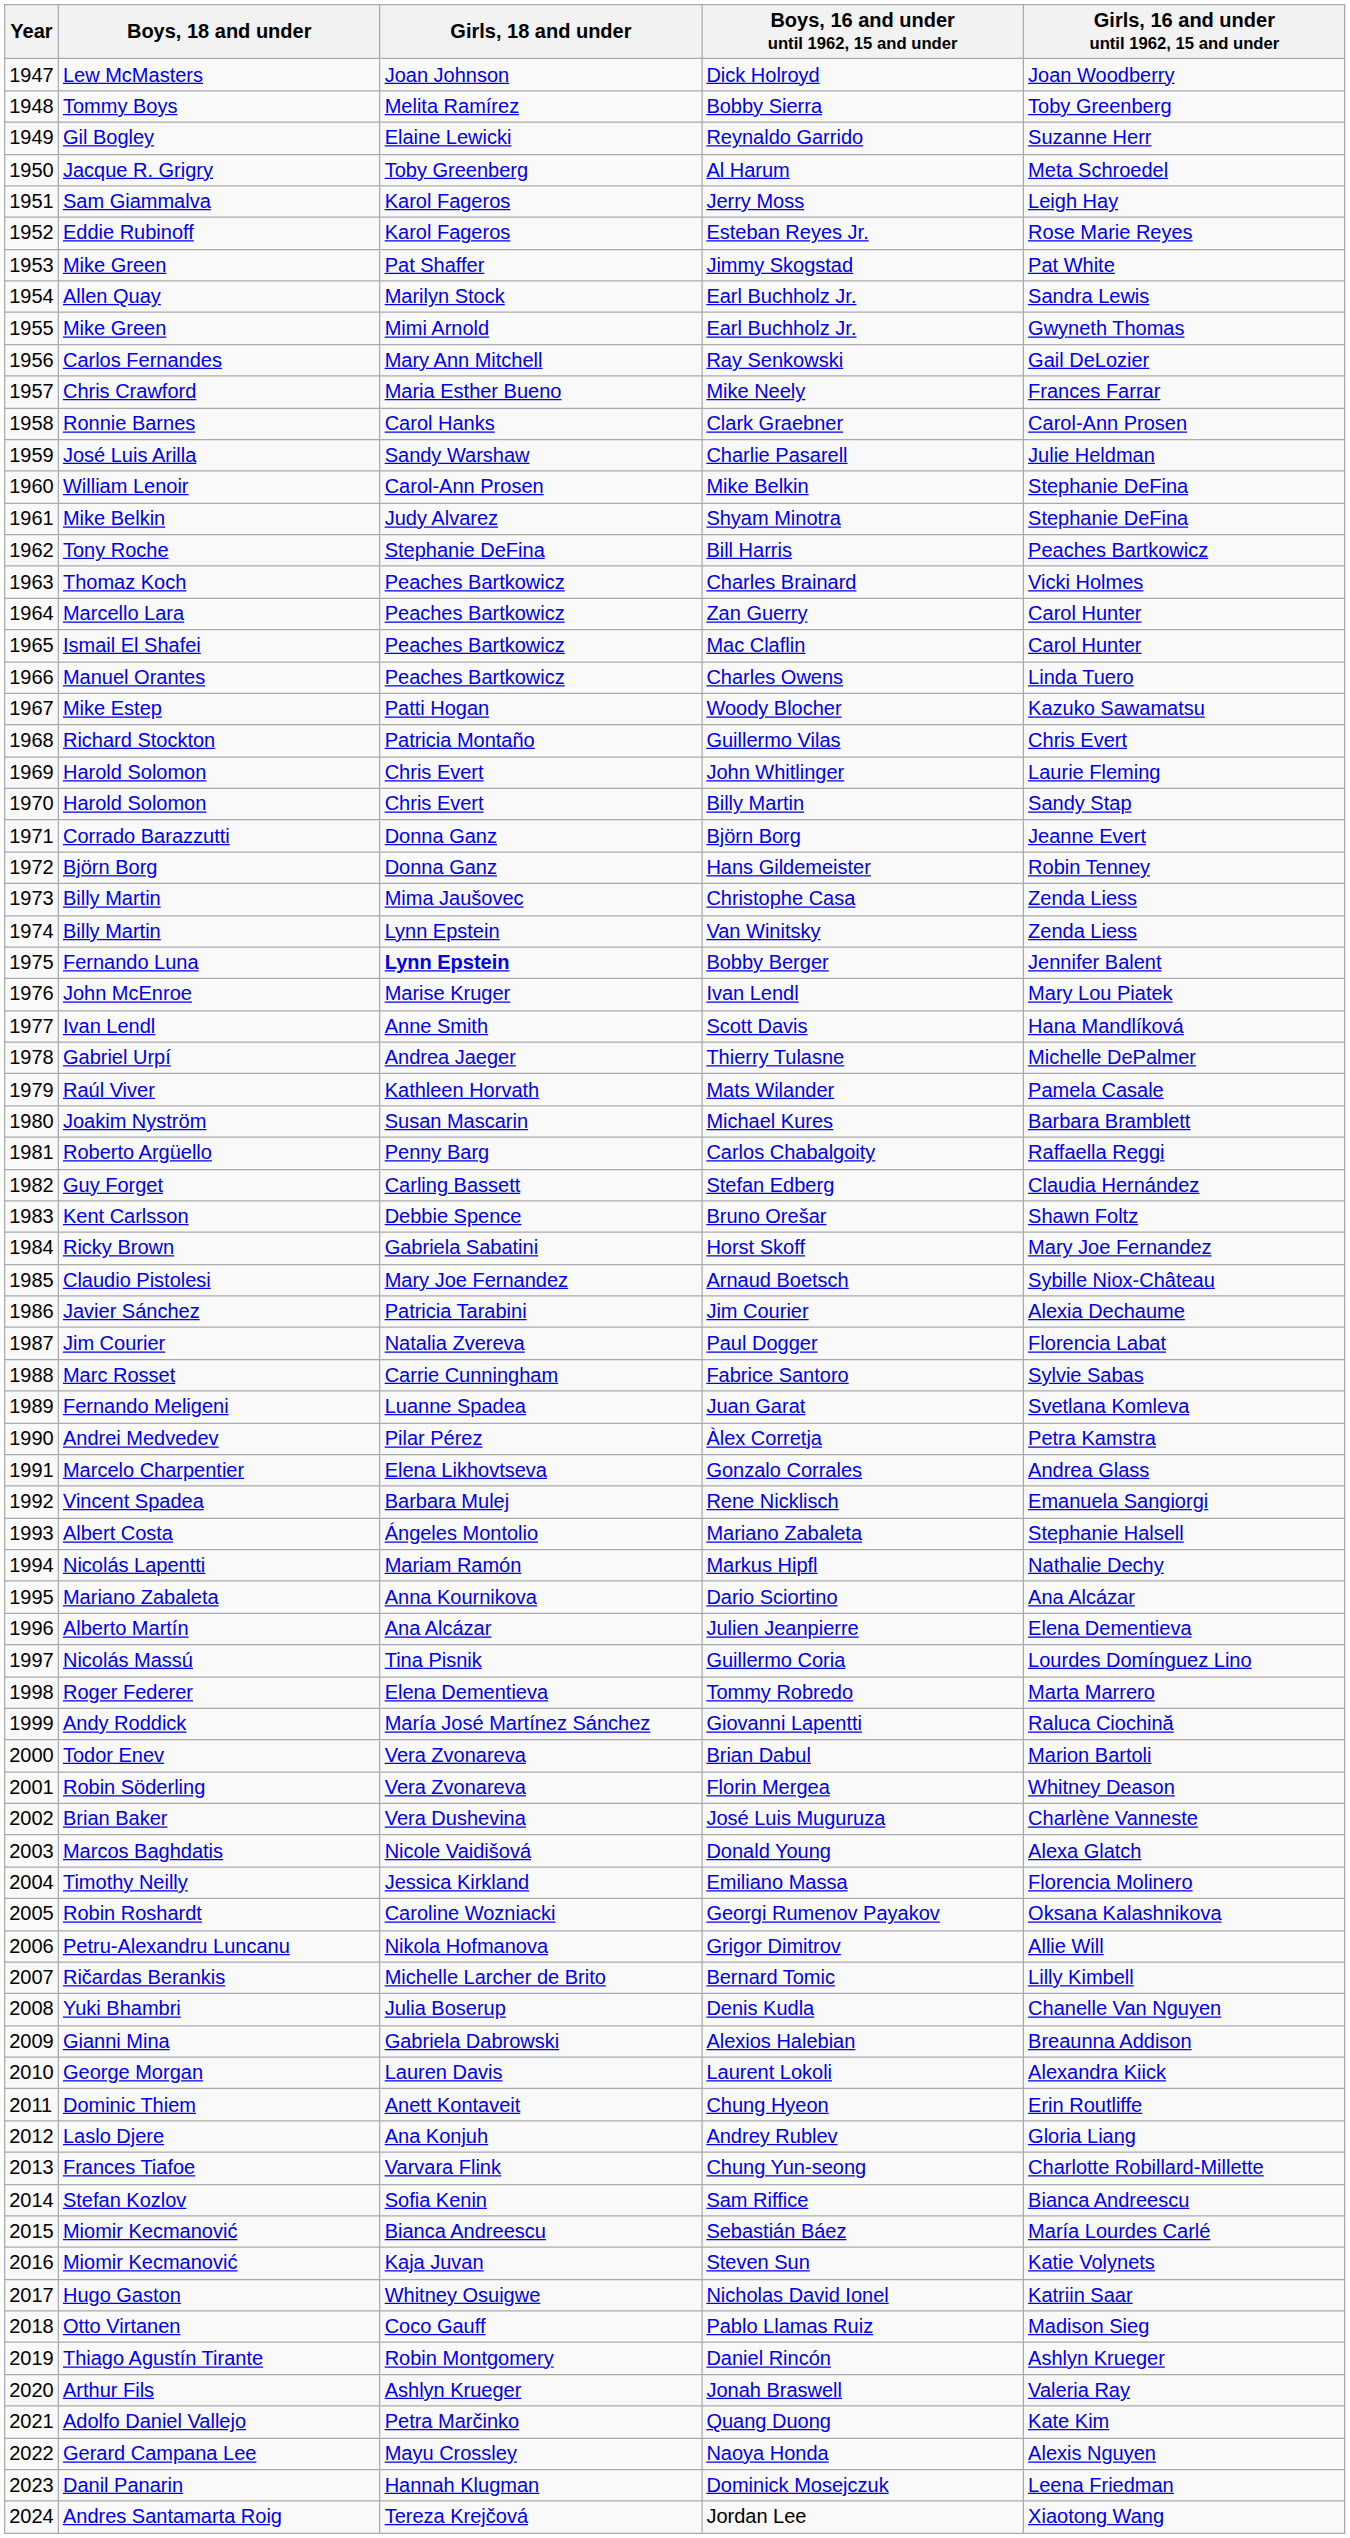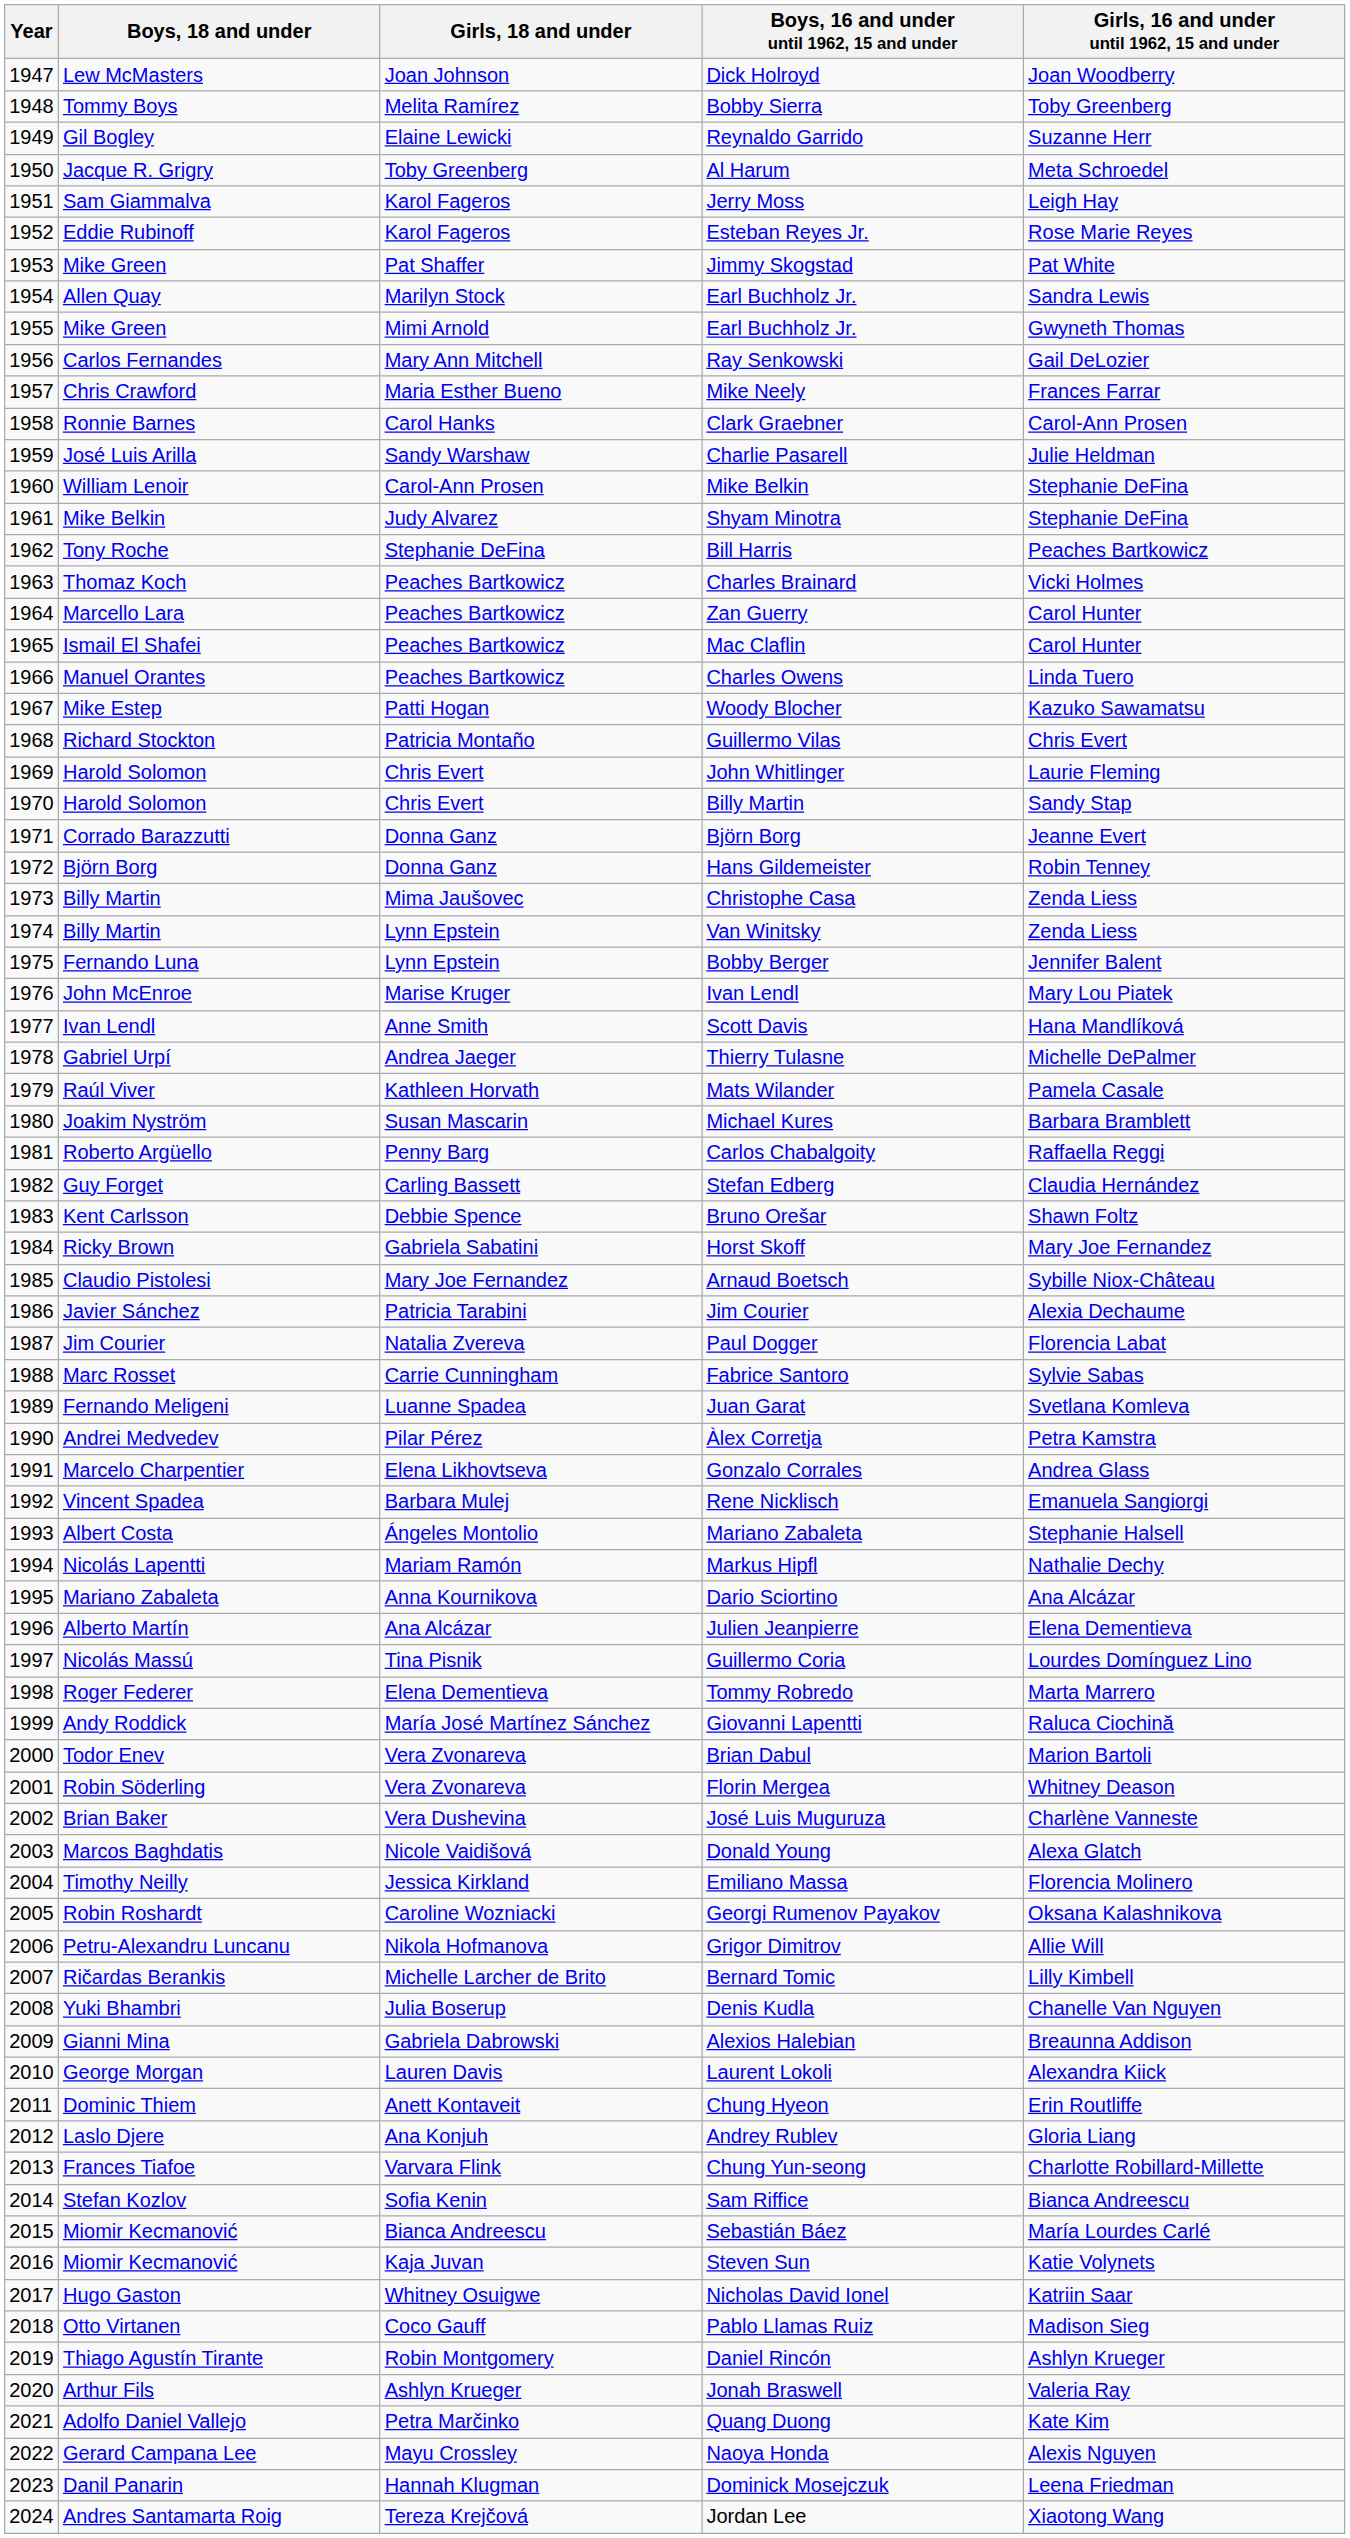(447, 962) bold -> (442, 962) normal
